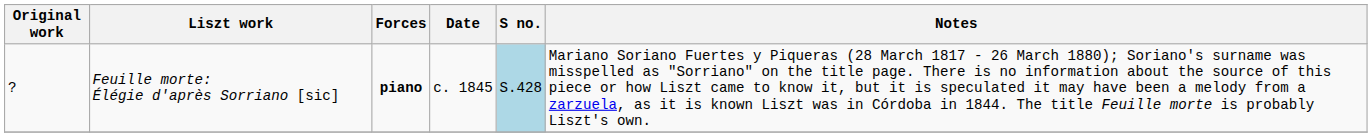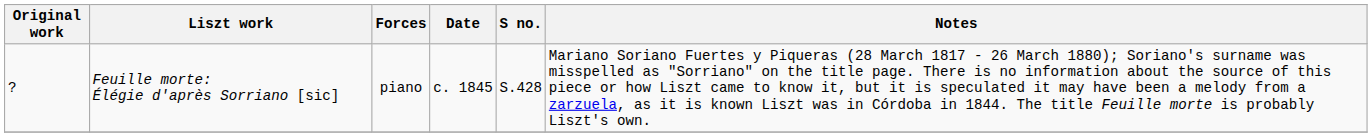(401, 88) bold -> (401, 88) normal
(521, 88) lightblue background -> (521, 88) no background
